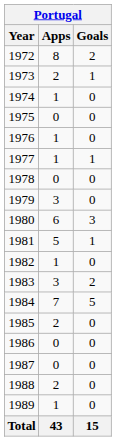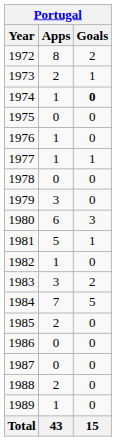(92, 96) normal -> (92, 96) bold
